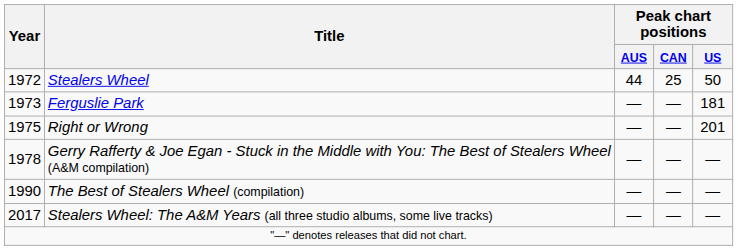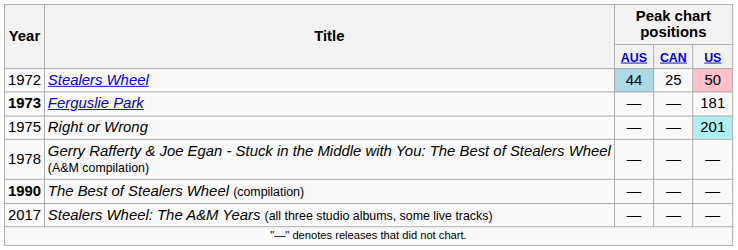(634, 80) no background -> (634, 80) lightblue background
(713, 80) no background -> (713, 80) pink background
(24, 103) normal -> (24, 103) bold
(713, 127) no background -> (713, 127) paleturquoise background
(24, 191) normal -> (24, 191) bold
